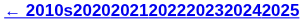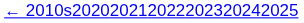(152, 10) bold -> (151, 10) normal
